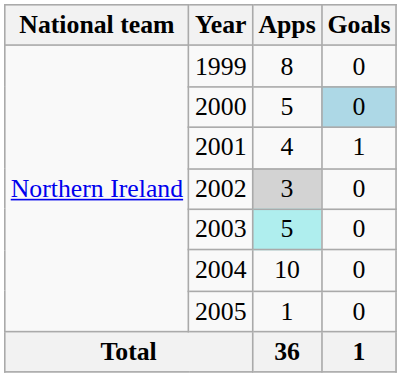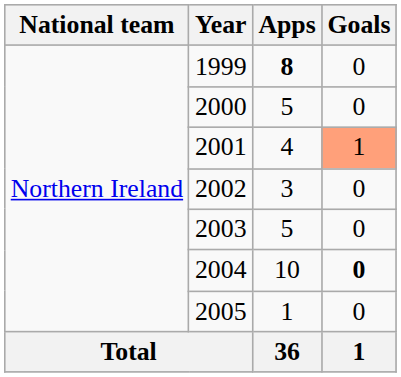(287, 65) normal -> (287, 65) bold
(359, 106) lightblue background -> (359, 106) no background
(359, 147) no background -> (359, 147) lightsalmon background
(287, 188) lightgrey background -> (287, 188) no background
(287, 229) paleturquoise background -> (287, 229) no background
(359, 270) normal -> (359, 270) bold
